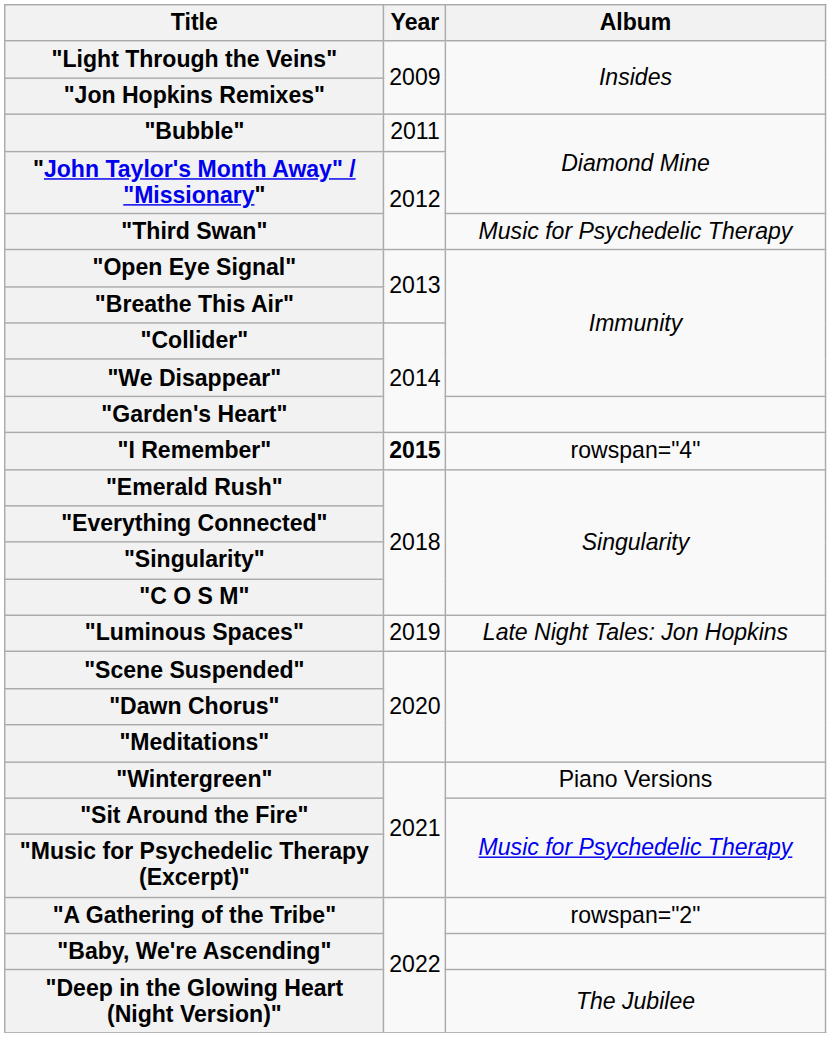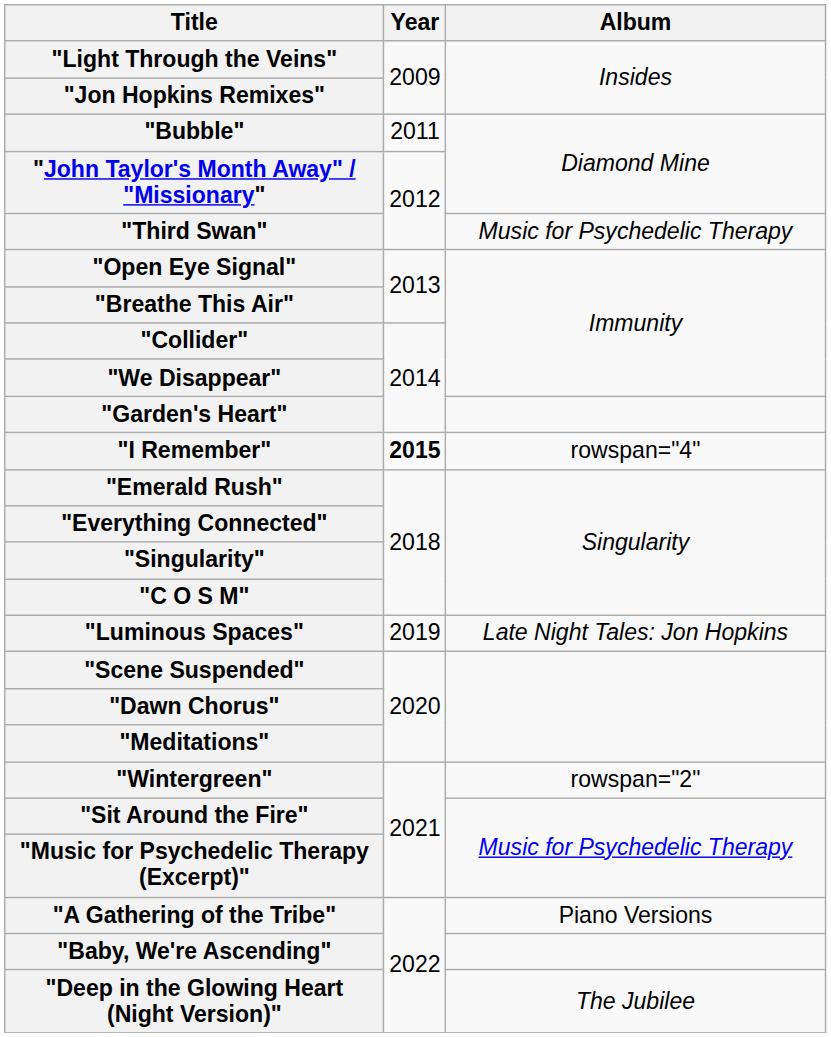(635, 779) Piano Versions -> (635, 779) rowspan="2"
(635, 915) rowspan="2" -> (635, 915) Piano Versions
